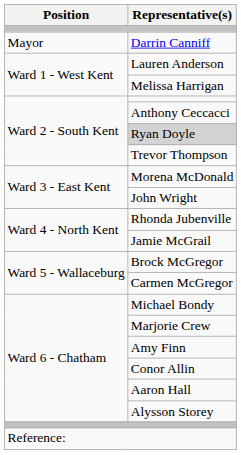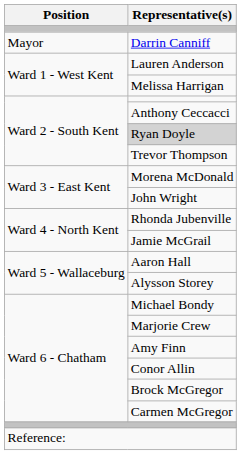(177, 262) Brock McGregor -> (161, 262) Aaron Hall
(182, 283) Carmen McGregor -> (172, 283) Alysson Storey
(161, 389) Aaron Hall -> (177, 389) Brock McGregor
(172, 411) Alysson Storey -> (182, 411) Carmen McGregor
